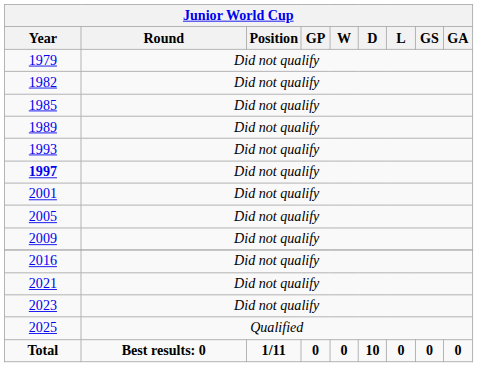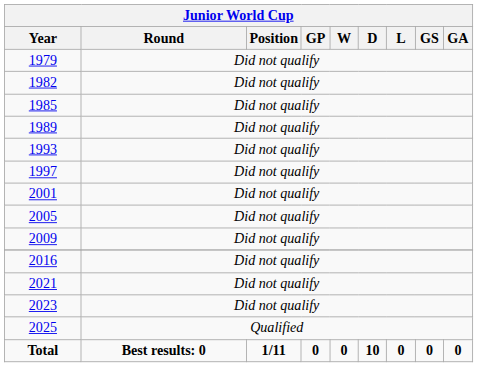(43, 171) bold -> (43, 171) normal
